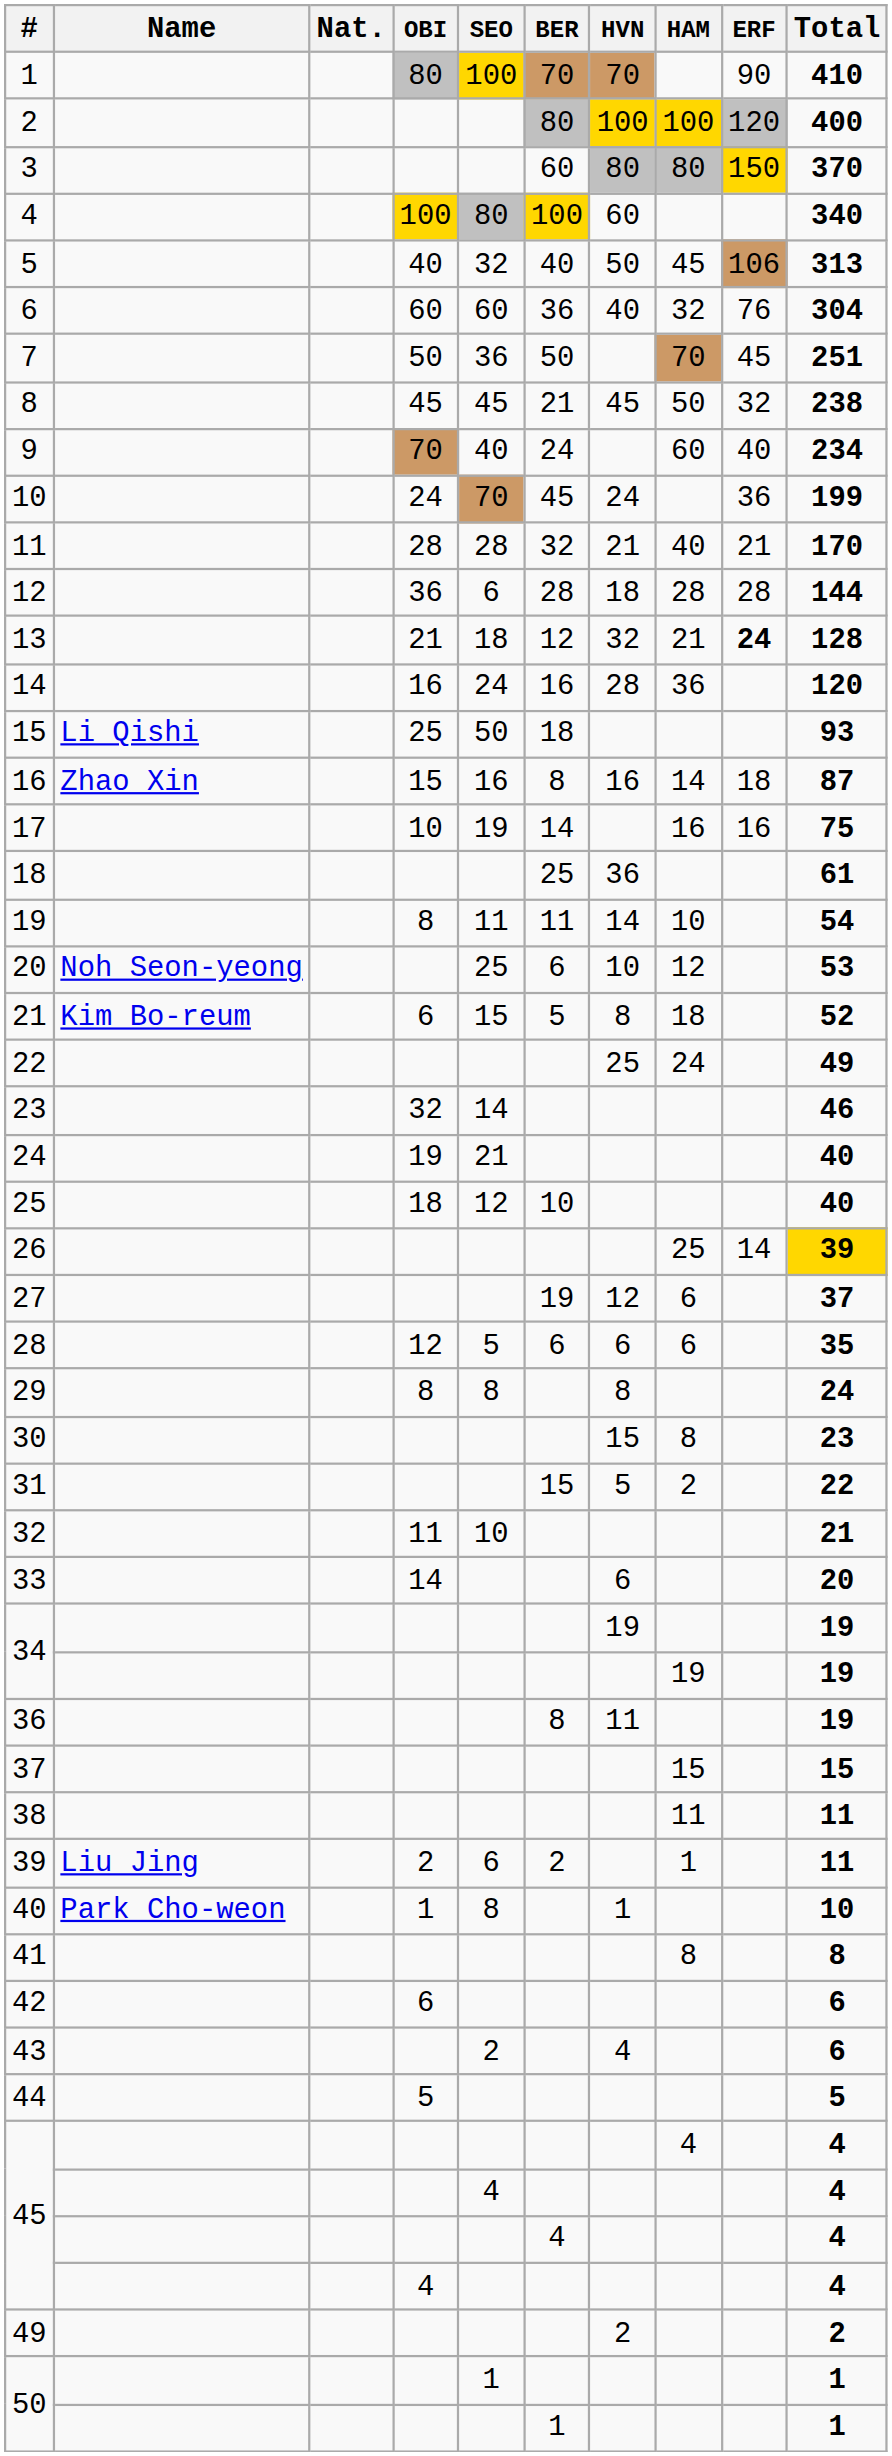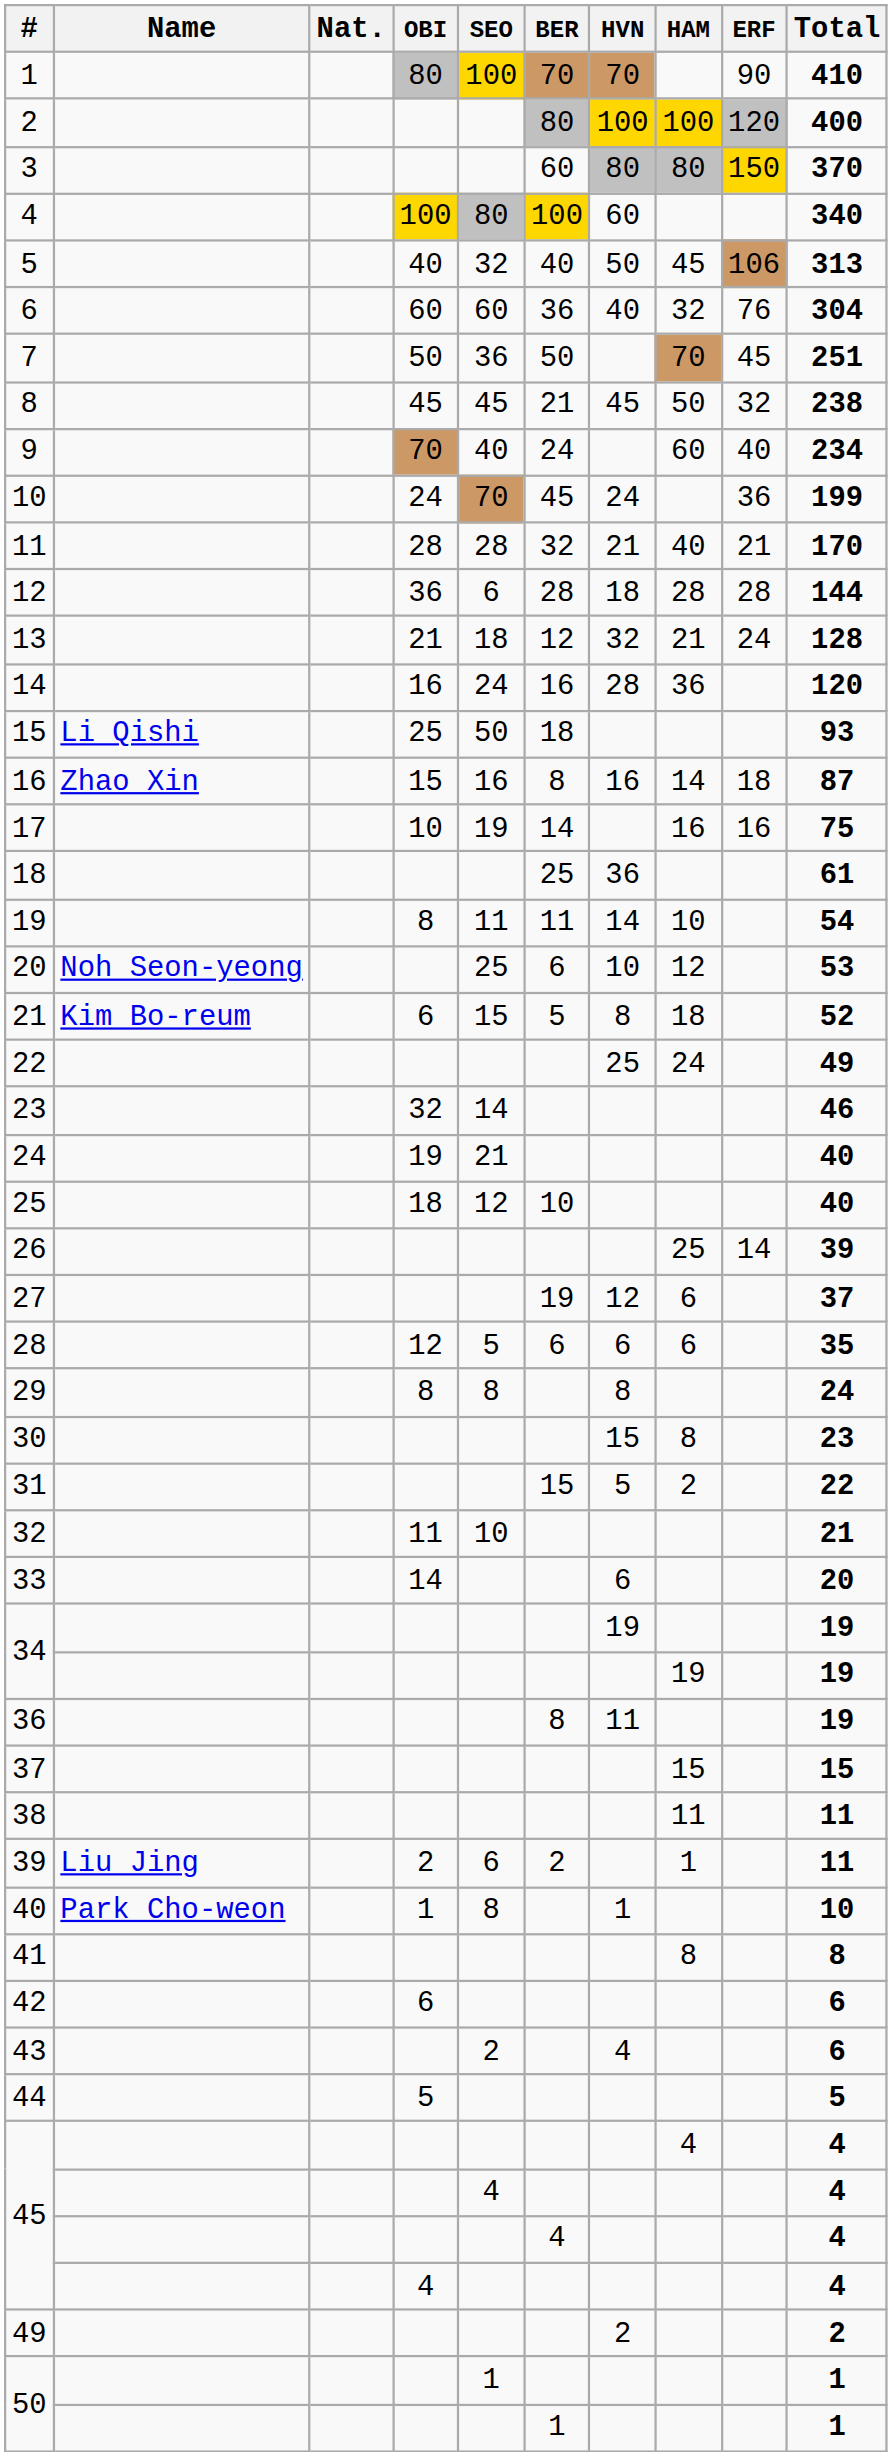(754, 640) bold -> (754, 640) normal
(837, 1252) gold background -> (837, 1252) no background
